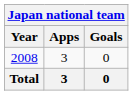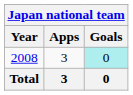(106, 57) no background -> (106, 57) paleturquoise background
